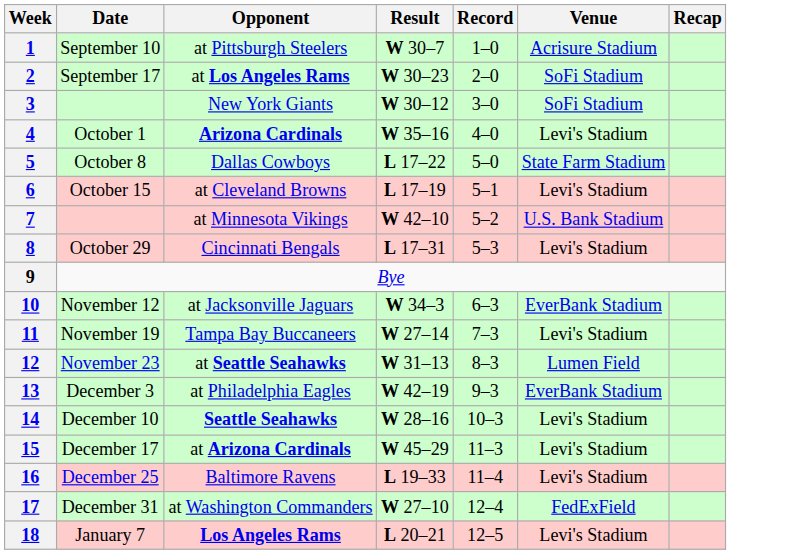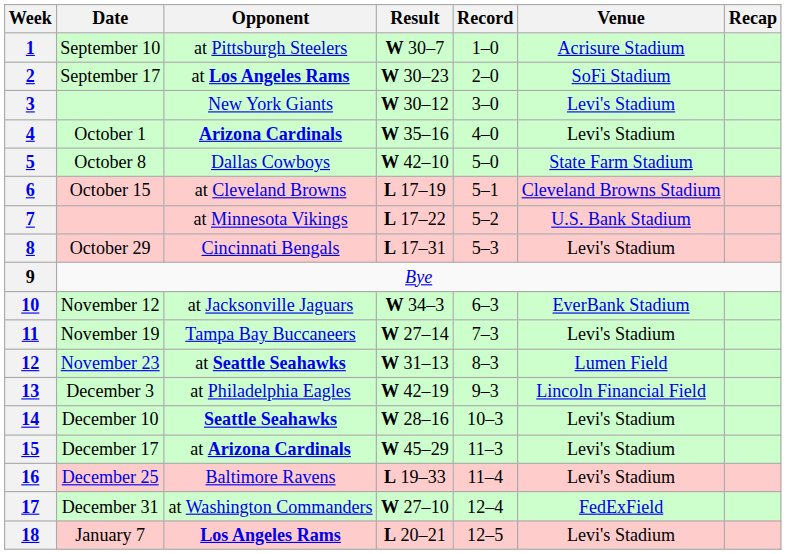(593, 104) SoFi Stadium -> (621, 104) Levi's Stadium
(415, 162) L 17–22 -> (415, 162) W 42–10
(593, 190) Levi's Stadium -> (621, 190) Cleveland Browns Stadium
(415, 219) W 42–10 -> (415, 219) L 17–22
(593, 391) EverBank Stadium -> (621, 391) Lincoln Financial Field
